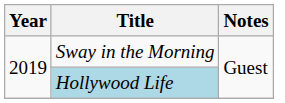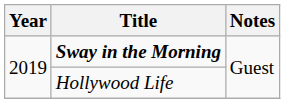(135, 51) normal -> (138, 51) bold
(115, 83) lightblue background -> (115, 83) no background
